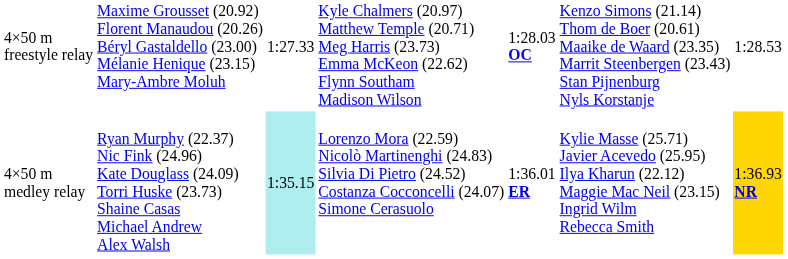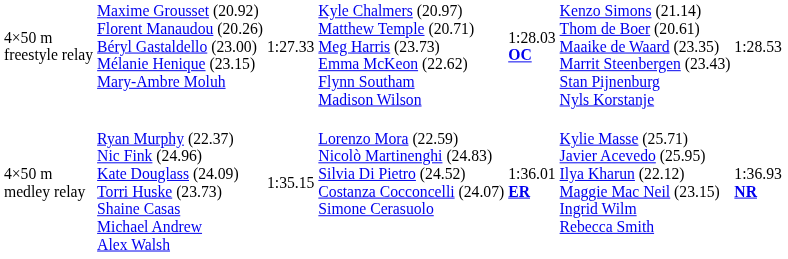(291, 182) paleturquoise background -> (291, 182) no background
(758, 182) gold background -> (758, 182) no background
